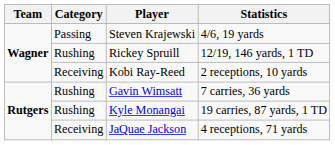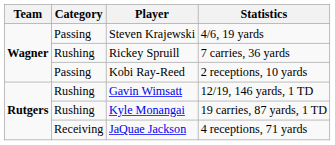(257, 52) 12/19, 146 yards, 1 TD -> (245, 52) 7 carries, 36 yards
(79, 72) Receiving -> (73, 72) Passing
(245, 91) 7 carries, 36 yards -> (257, 91) 12/19, 146 yards, 1 TD
